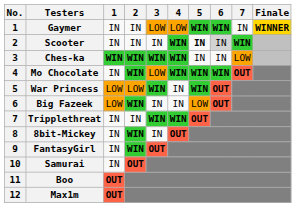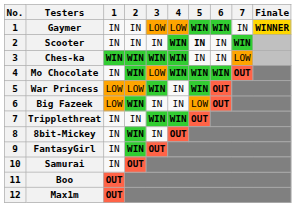(221, 42) lightgrey background -> (221, 42) no background
